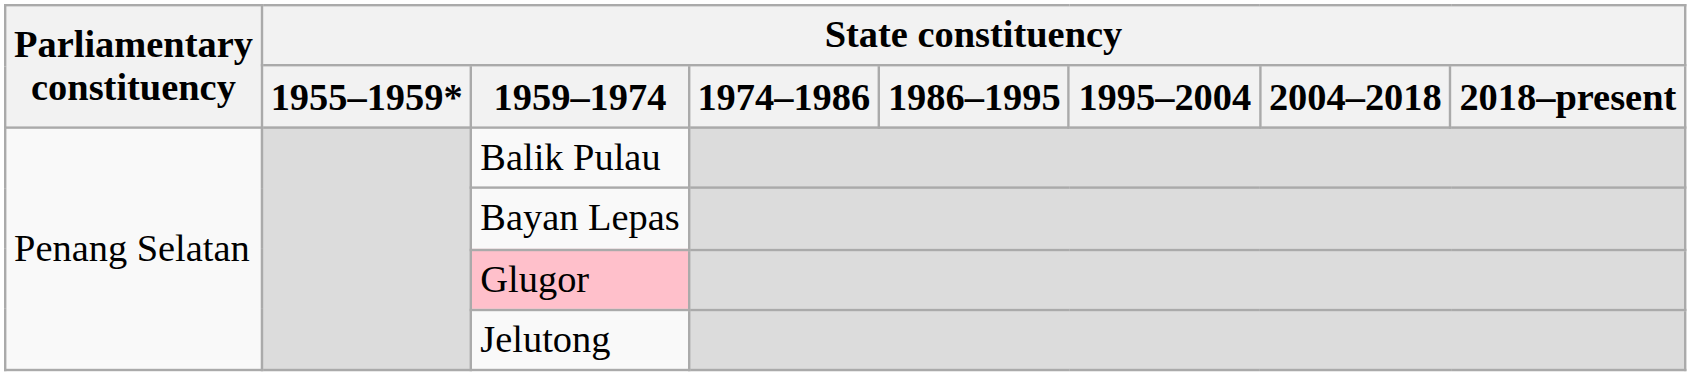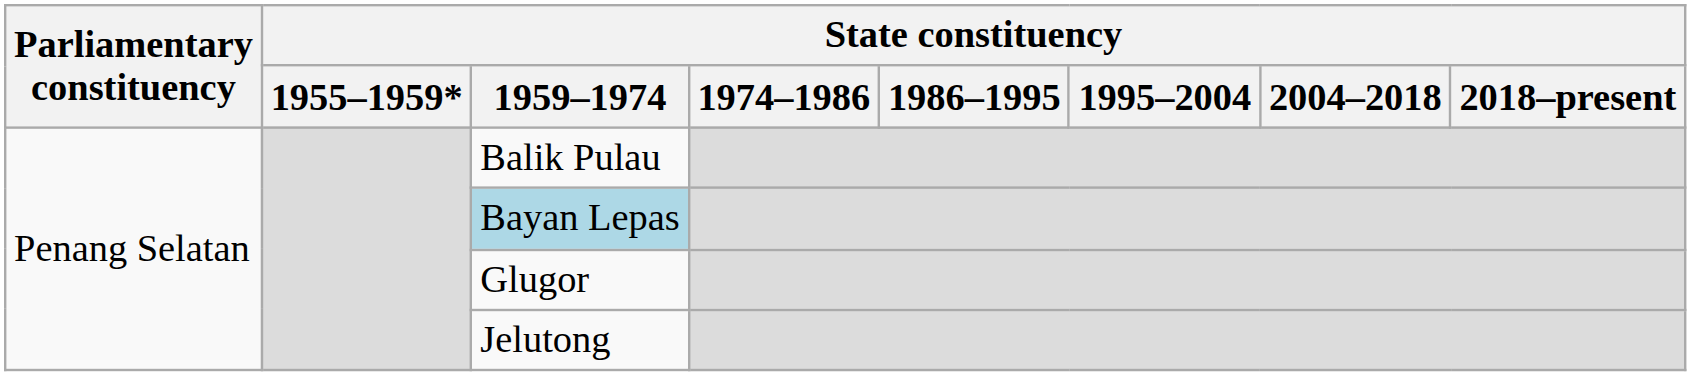(580, 217) no background -> (580, 217) lightblue background
(535, 278) pink background -> (535, 278) no background
